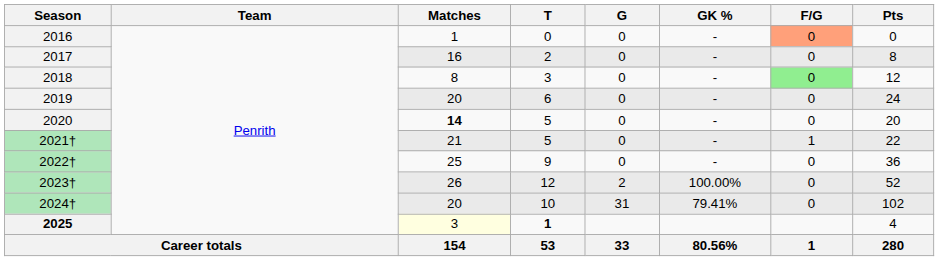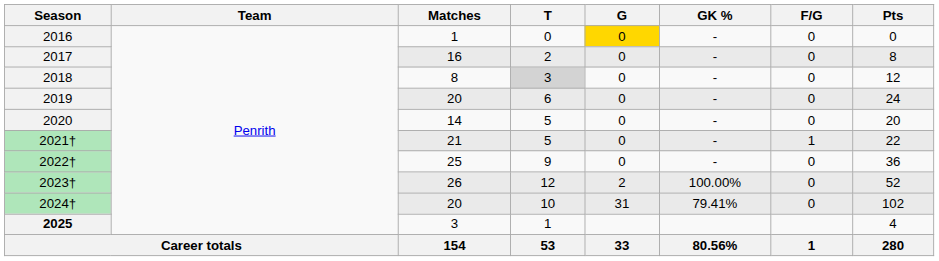(622, 36) no background -> (622, 36) gold background
(812, 36) lightsalmon background -> (812, 36) no background
(548, 78) no background -> (548, 78) lightgrey background
(812, 78) lightgreen background -> (812, 78) no background
(454, 120) bold -> (454, 120) normal
(454, 225) lightyellow background -> (454, 225) no background
(548, 225) bold -> (548, 225) normal
